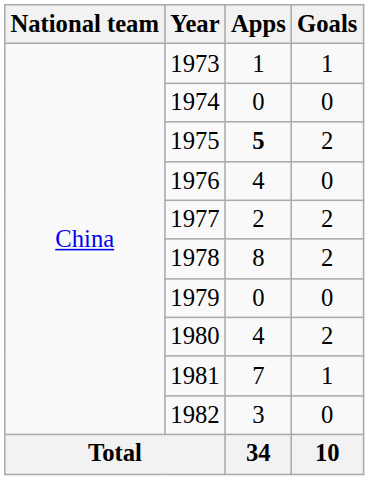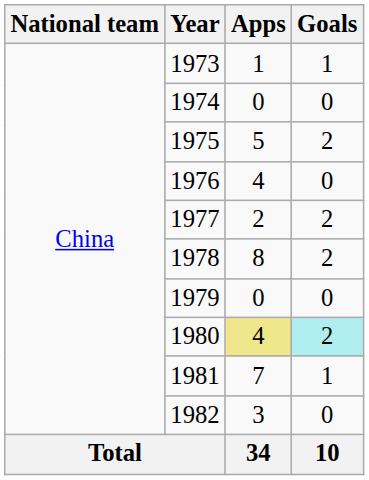(258, 141) bold -> (258, 141) normal
(258, 336) no background -> (258, 336) khaki background
(327, 336) no background -> (327, 336) paleturquoise background
